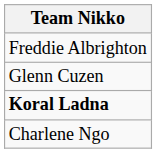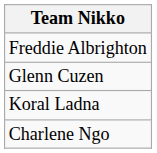(59, 104) bold -> (54, 104) normal
